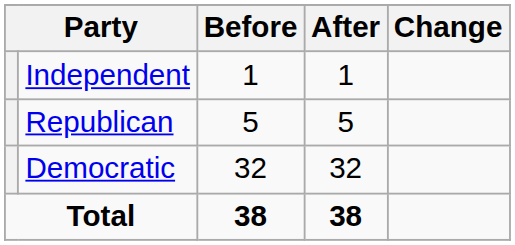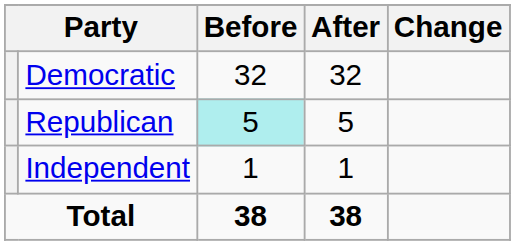rows swapped: (100, 168) <-> (108, 74)
(251, 121) no background -> (251, 121) paleturquoise background
